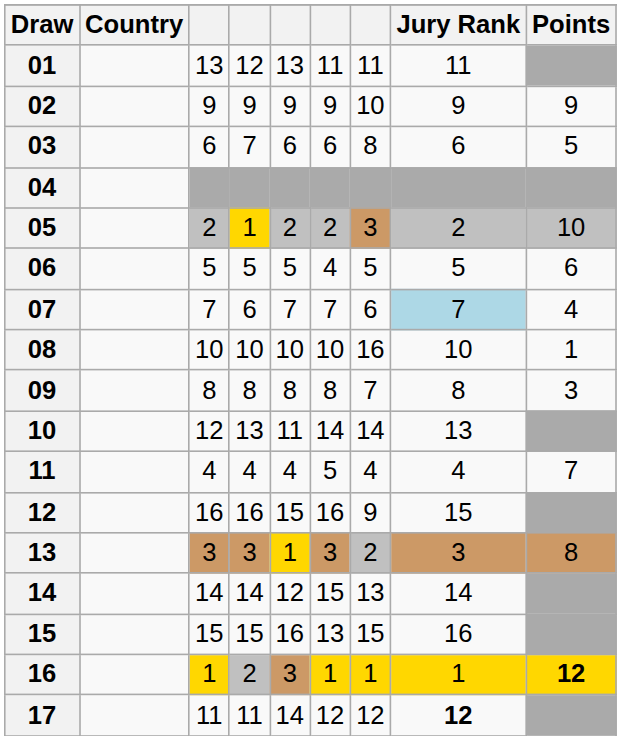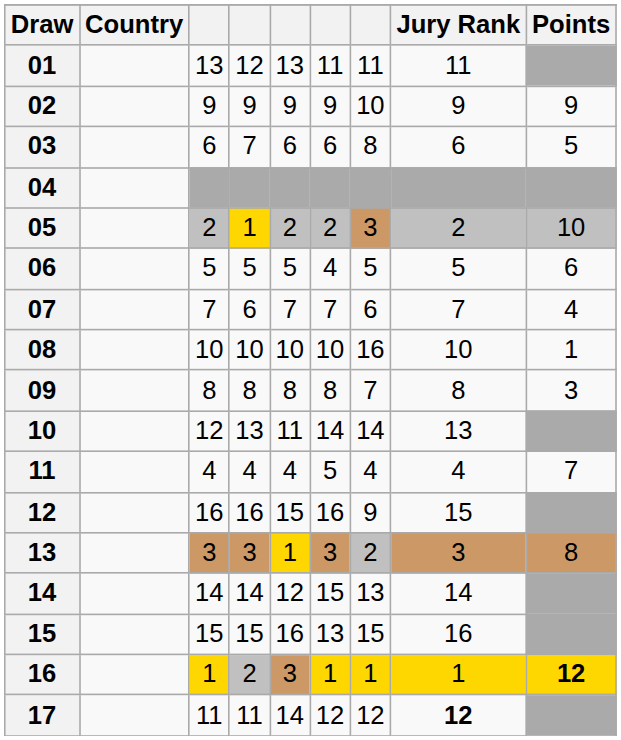(458, 308) lightblue background -> (458, 308) no background
